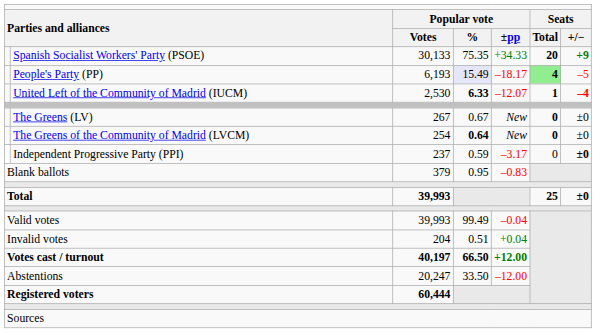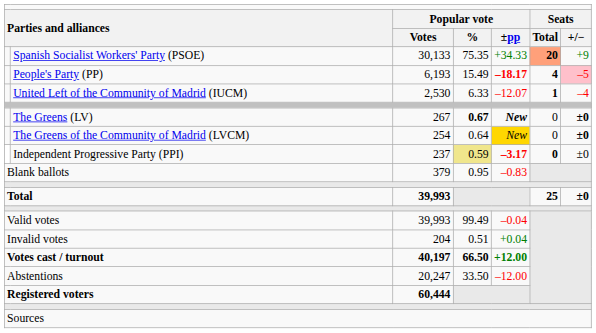(552, 56) no background -> (552, 56) lightsalmon background
(583, 56) bold -> (583, 56) normal
(476, 74) lavender background -> (476, 74) no background
(511, 74) normal -> (511, 74) bold
(555, 74) lightgreen background -> (555, 74) no background
(583, 74) no background -> (583, 74) pink background
(478, 93) bold -> (478, 93) normal
(583, 93) bold -> (583, 93) normal
(478, 117) normal -> (478, 117) bold
(517, 117) normal -> (516, 117) bold
(555, 117) bold -> (555, 117) normal
(583, 117) normal -> (583, 117) bold
(478, 135) bold -> (478, 135) normal
(517, 135) no background -> (517, 135) gold background
(555, 135) bold -> (555, 135) normal
(583, 135) normal -> (583, 135) bold
(478, 154) no background -> (478, 154) khaki background
(514, 154) normal -> (514, 154) bold
(555, 154) normal -> (555, 154) bold
(583, 154) bold -> (583, 154) normal
